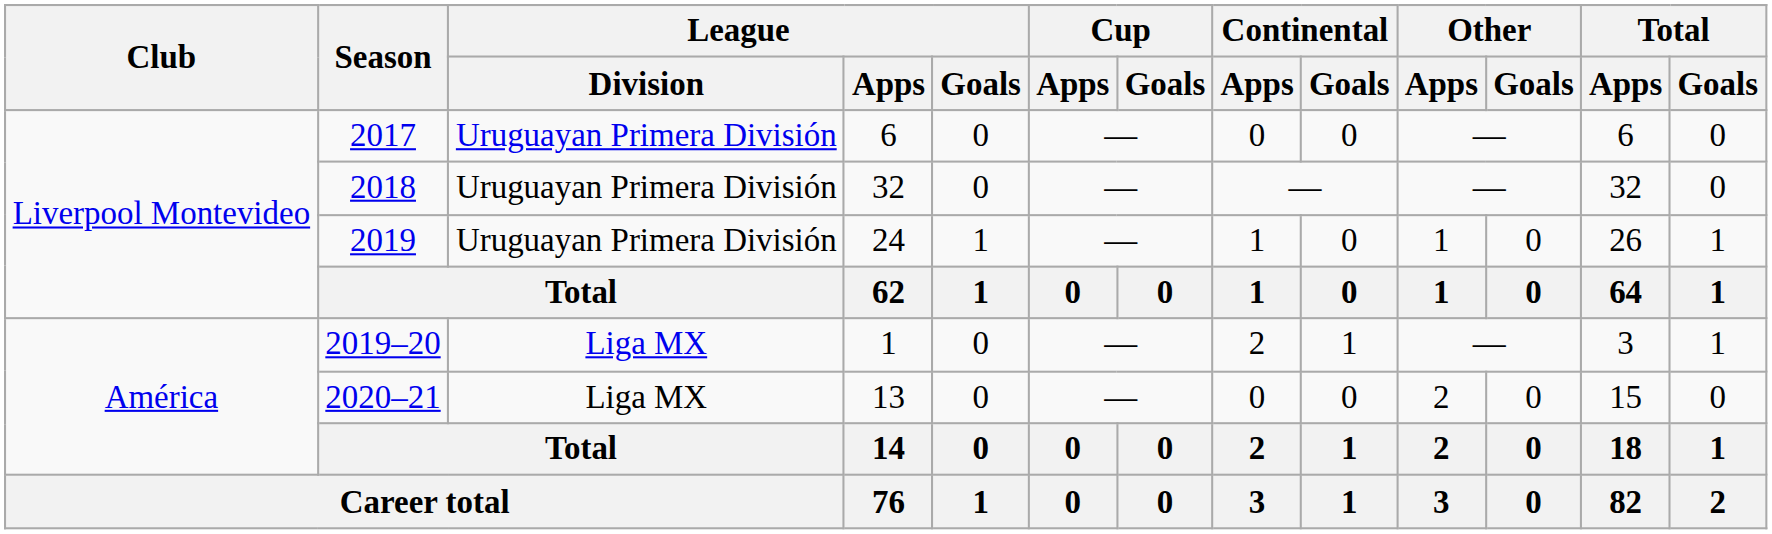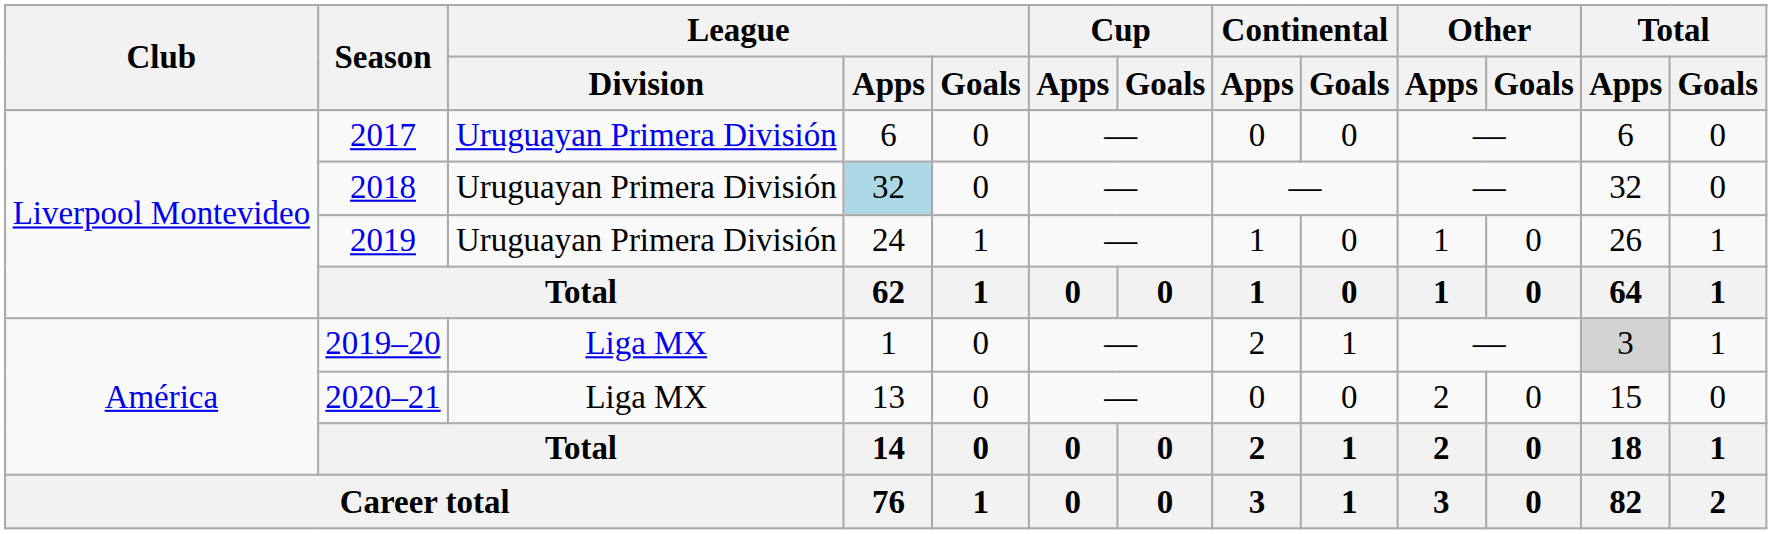(889, 187) no background -> (889, 187) lightblue background
(1626, 344) no background -> (1626, 344) lightgrey background
